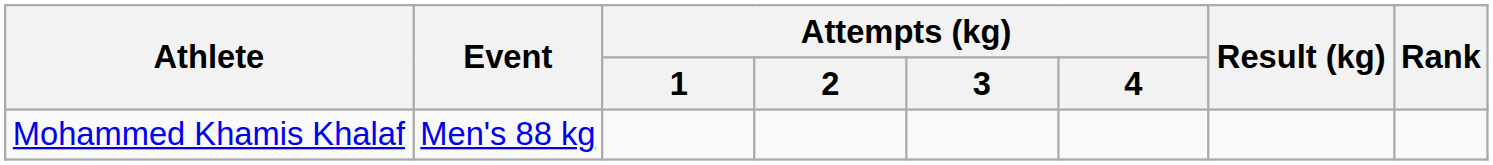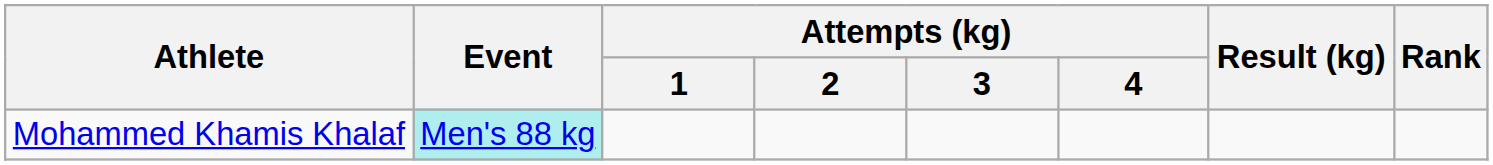(508, 135) no background -> (508, 135) paleturquoise background
